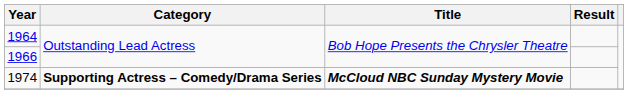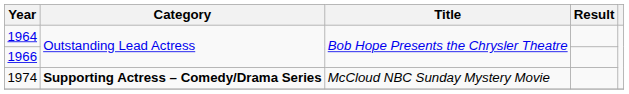(445, 78) bold -> (439, 78) normal
